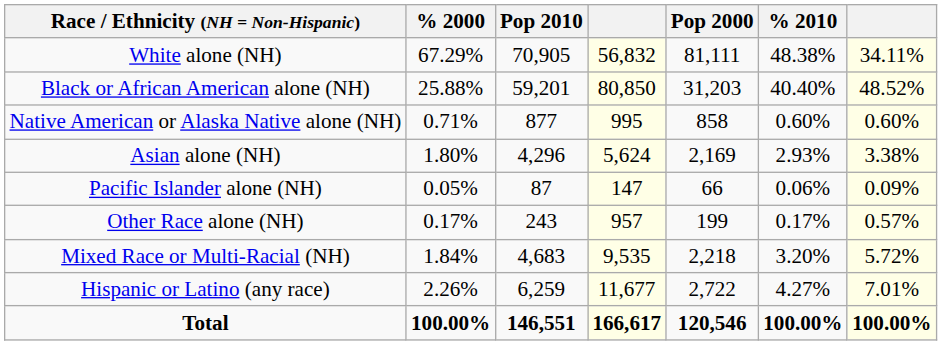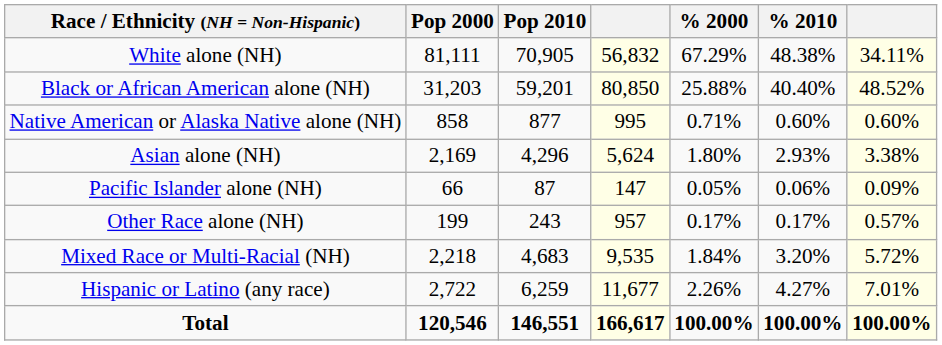columns swapped: (712, 21) <-> (451, 21)
